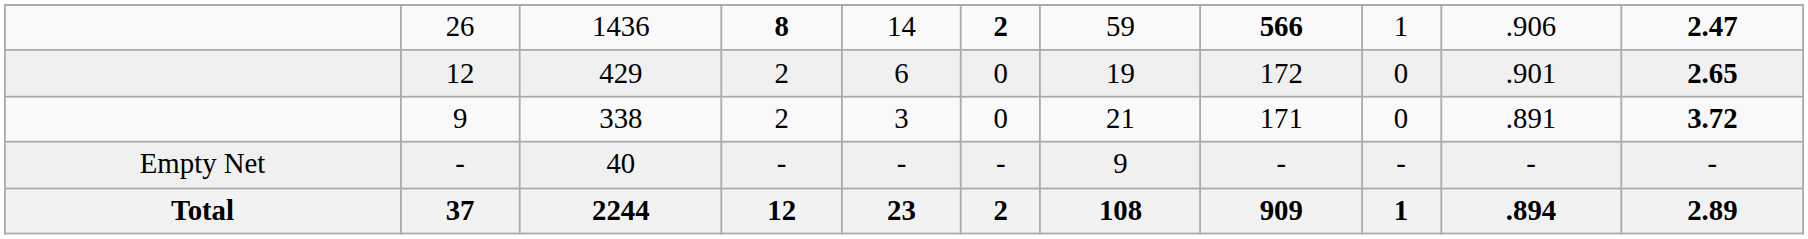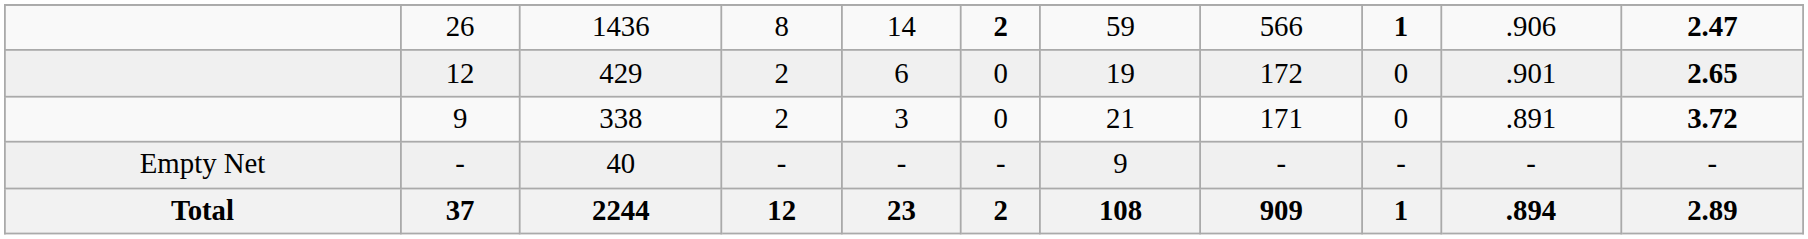(782, 27) bold -> (782, 27) normal
(1281, 27) bold -> (1281, 27) normal
(1401, 27) normal -> (1401, 27) bold
